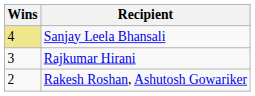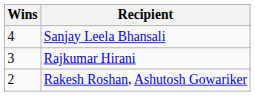(11, 36) khaki background -> (11, 36) no background
